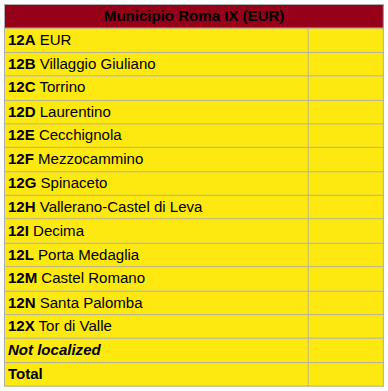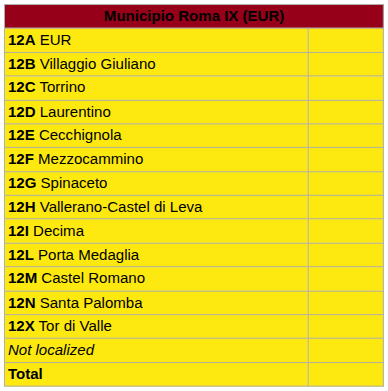(54, 350) bold -> (51, 350) normal
